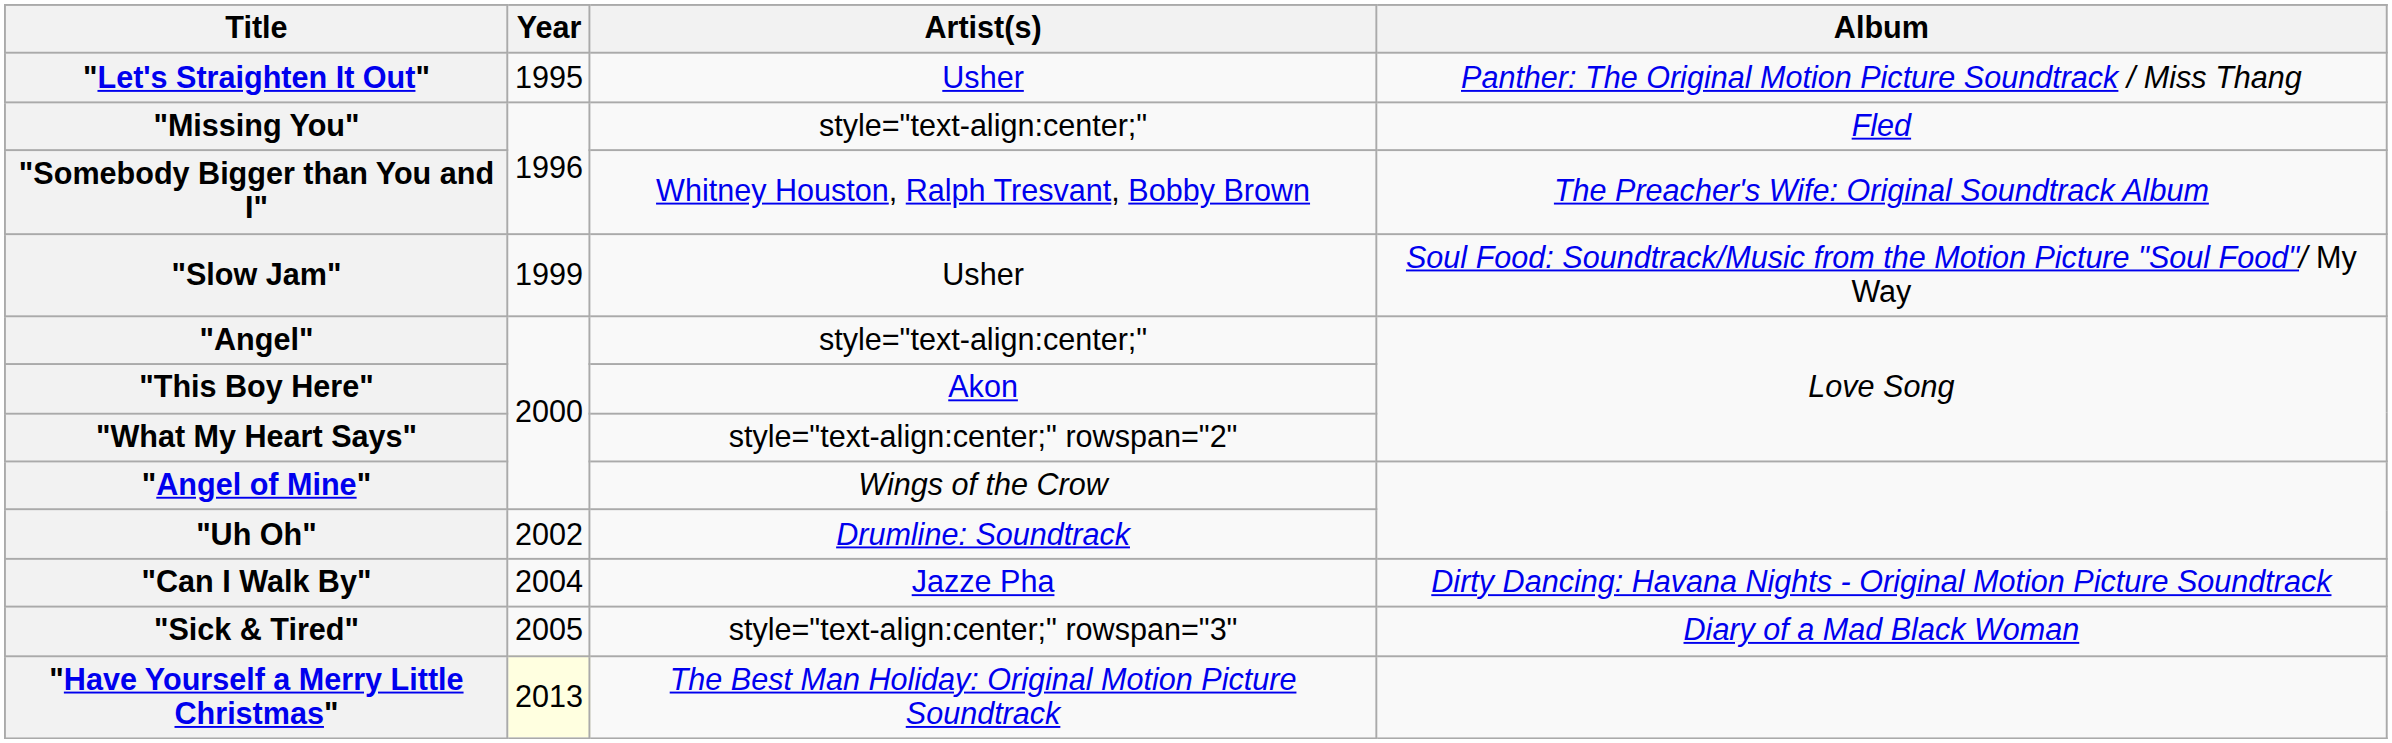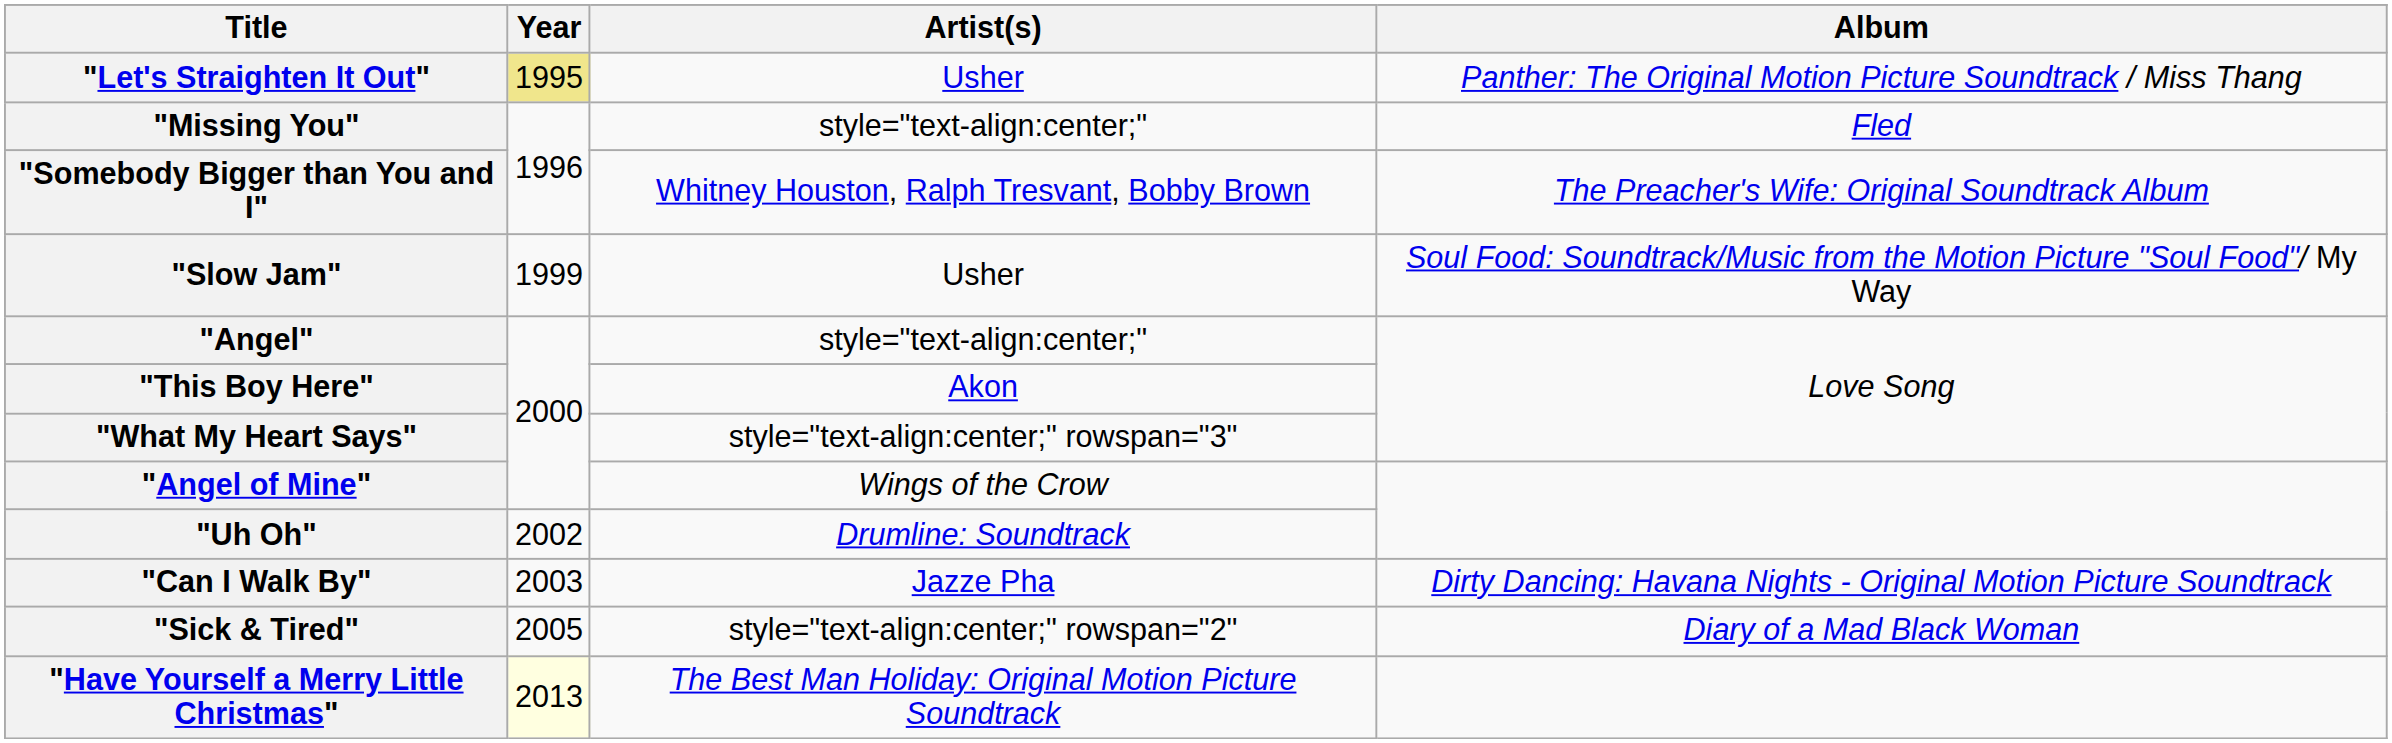(549, 77) no background -> (549, 77) khaki background
(983, 436) style="text-align:center;" rowspan="2" -> (983, 436) style="text-align:center;" rowspan="3"
(549, 582) 2004 -> (549, 582) 2003
(983, 630) style="text-align:center;" rowspan="3" -> (983, 630) style="text-align:center;" rowspan="2"
